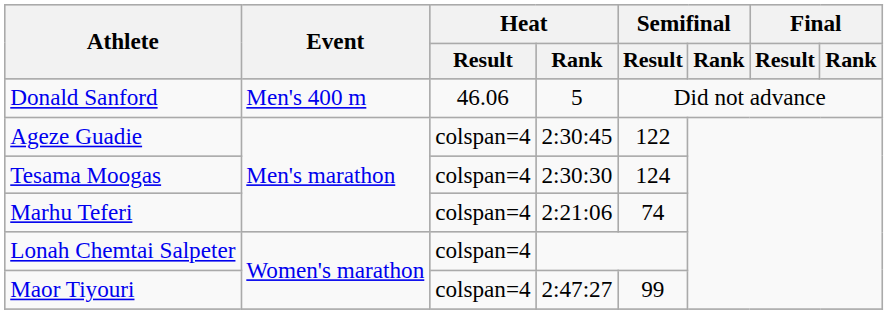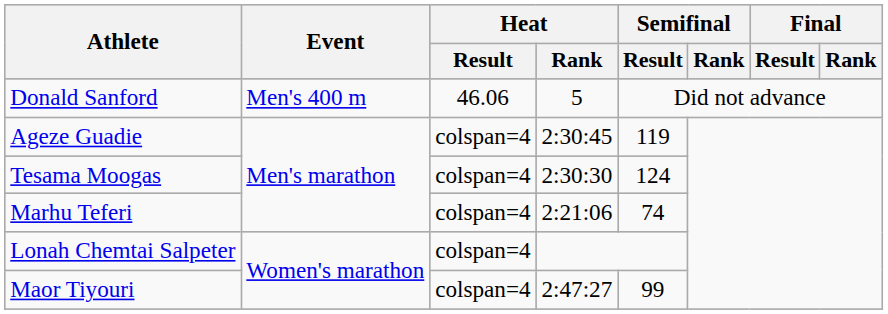(653, 136) 122 -> (653, 136) 119
